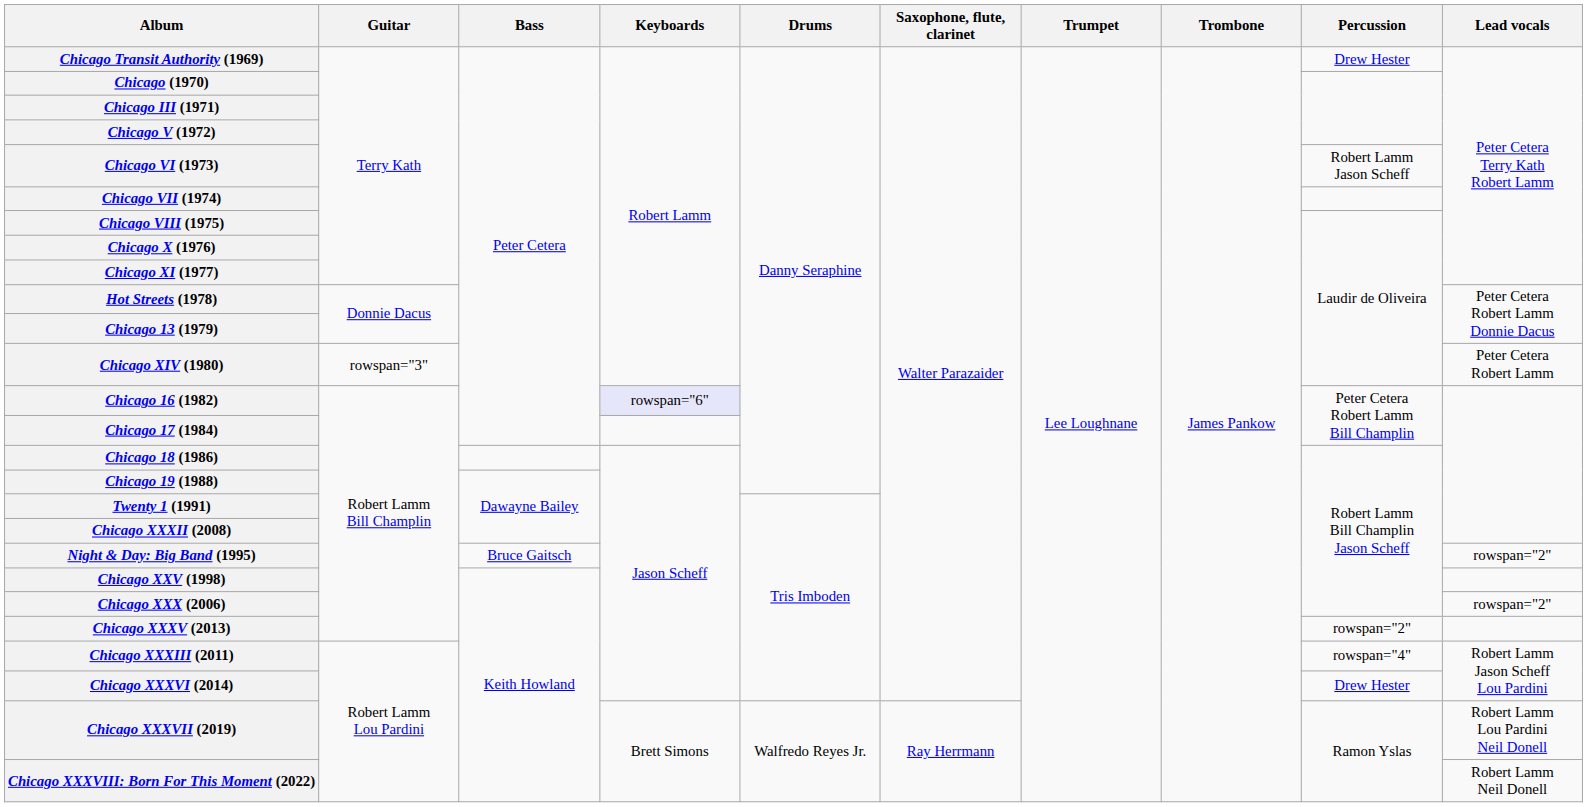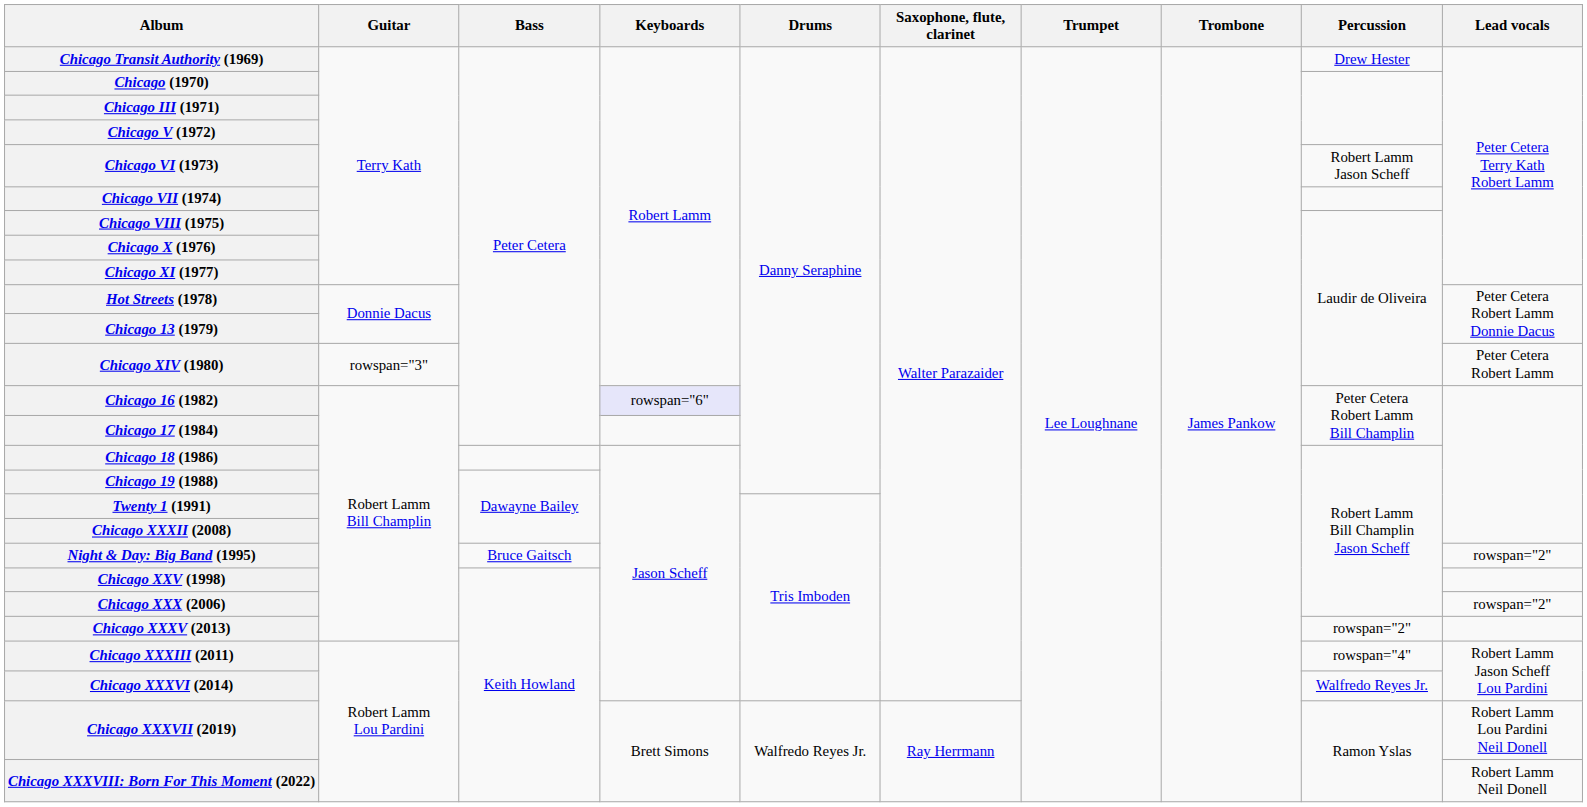(1372, 685) Drew Hester -> (1372, 685) Walfredo Reyes Jr.
